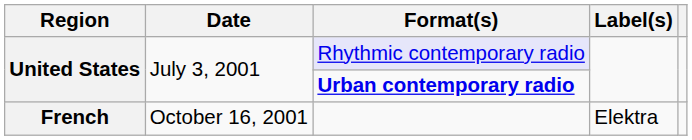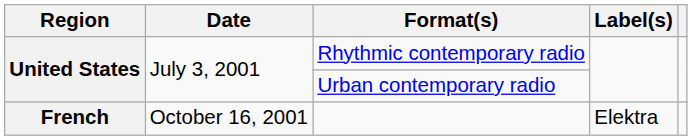(451, 53) lavender background -> (451, 53) no background
(446, 85) bold -> (436, 85) normal
